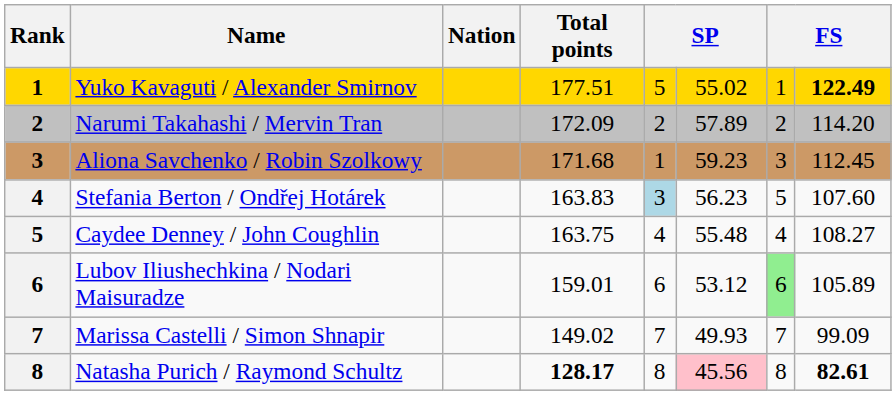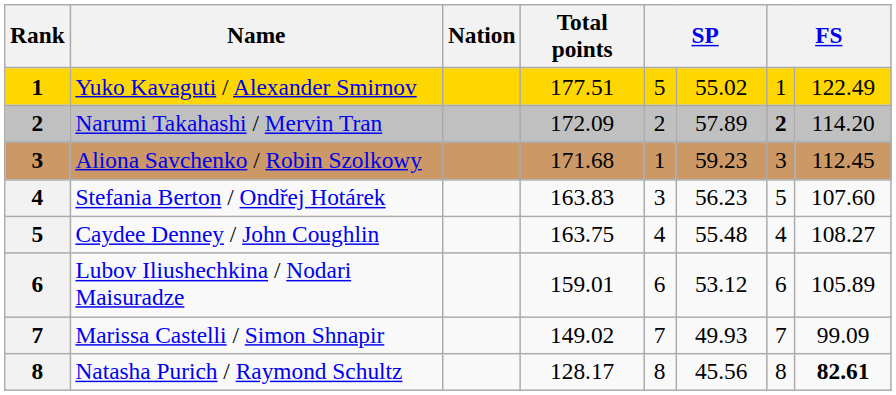(843, 86) bold -> (843, 86) normal
(781, 123) normal -> (781, 123) bold
(660, 197) lightblue background -> (660, 197) no background
(781, 284) lightgreen background -> (781, 284) no background
(582, 371) bold -> (582, 371) normal
(721, 371) pink background -> (721, 371) no background
